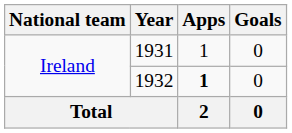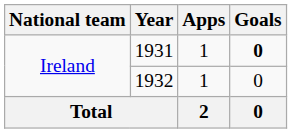(258, 50) normal -> (258, 50) bold
(204, 81) bold -> (204, 81) normal
